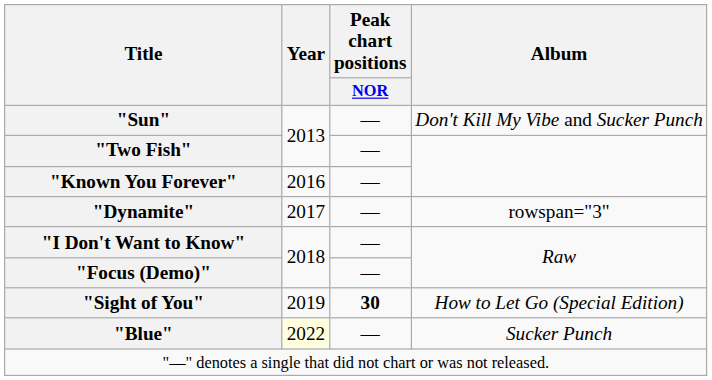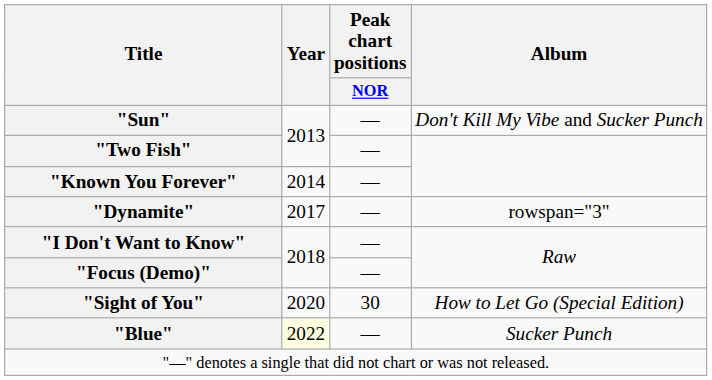(306, 181) 2016 -> (306, 181) 2014
(306, 303) 2019 -> (306, 303) 2020
(370, 302) bold -> (370, 303) normal
